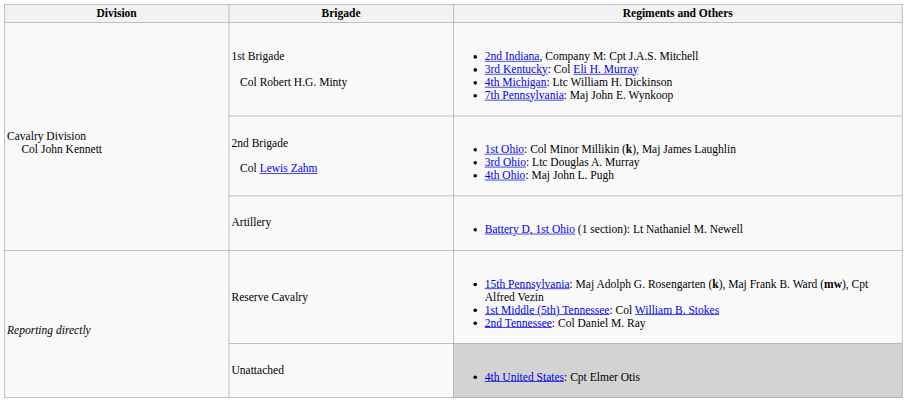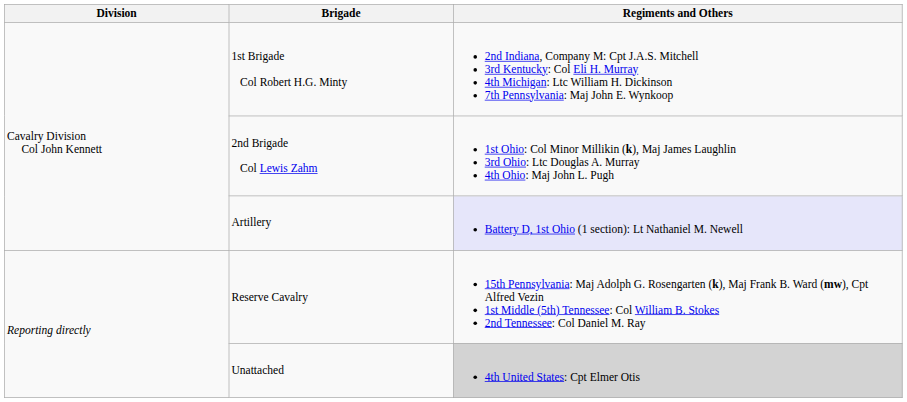(678, 230) no background -> (678, 230) lavender background
